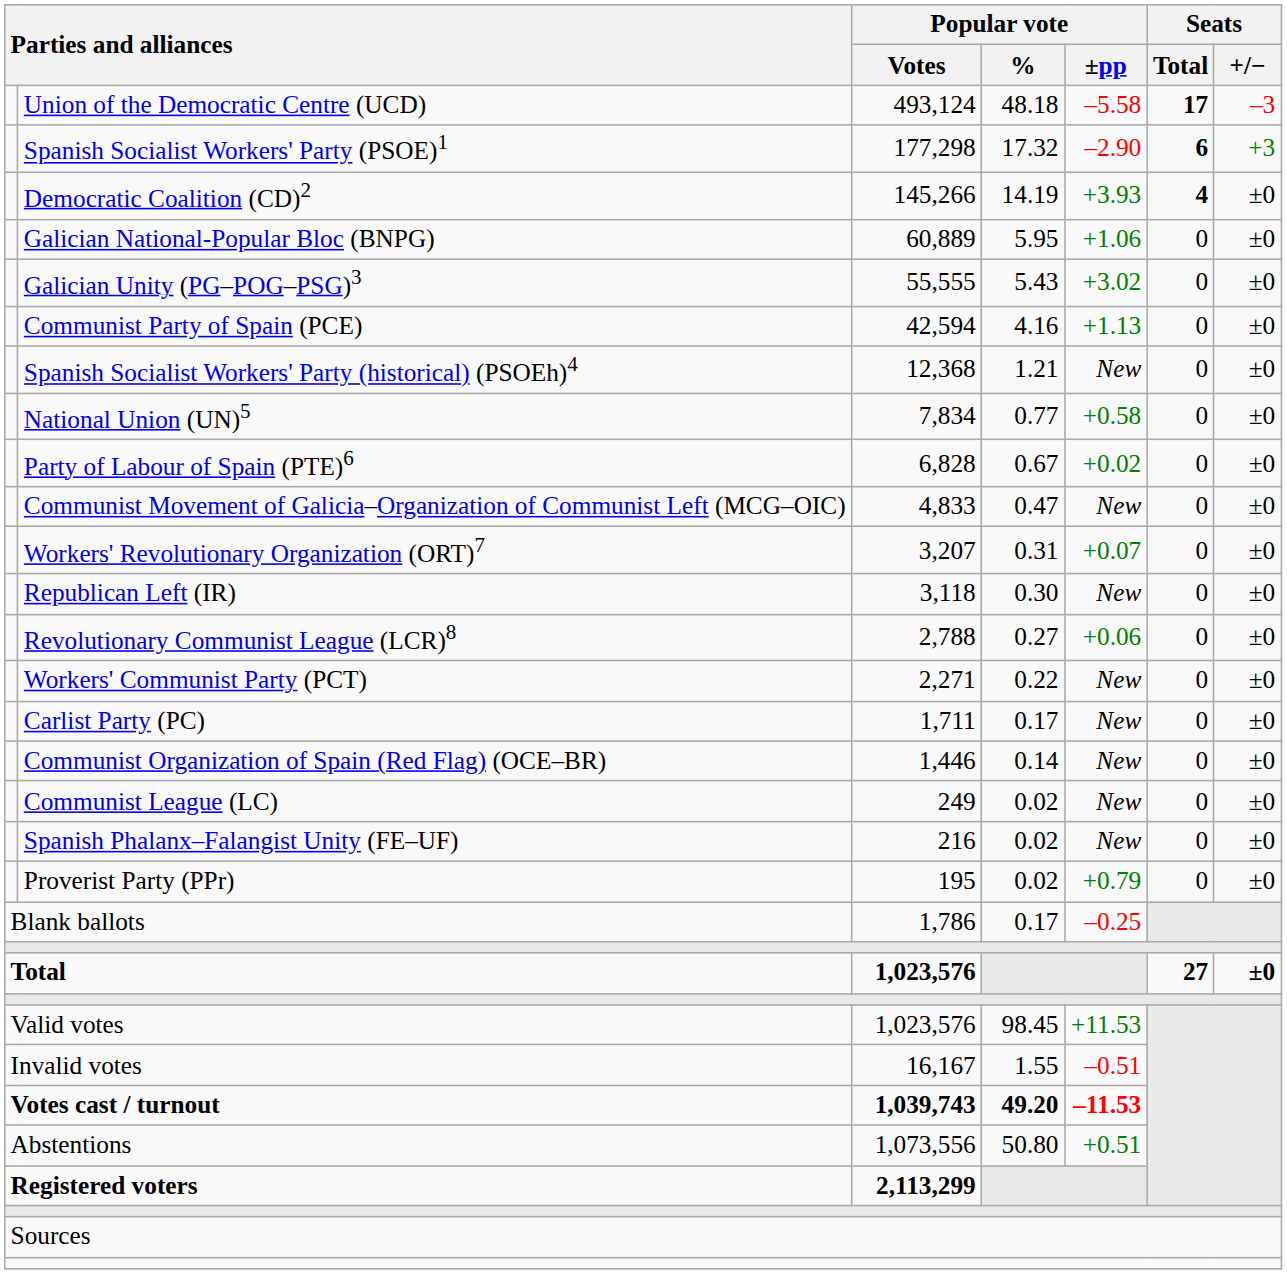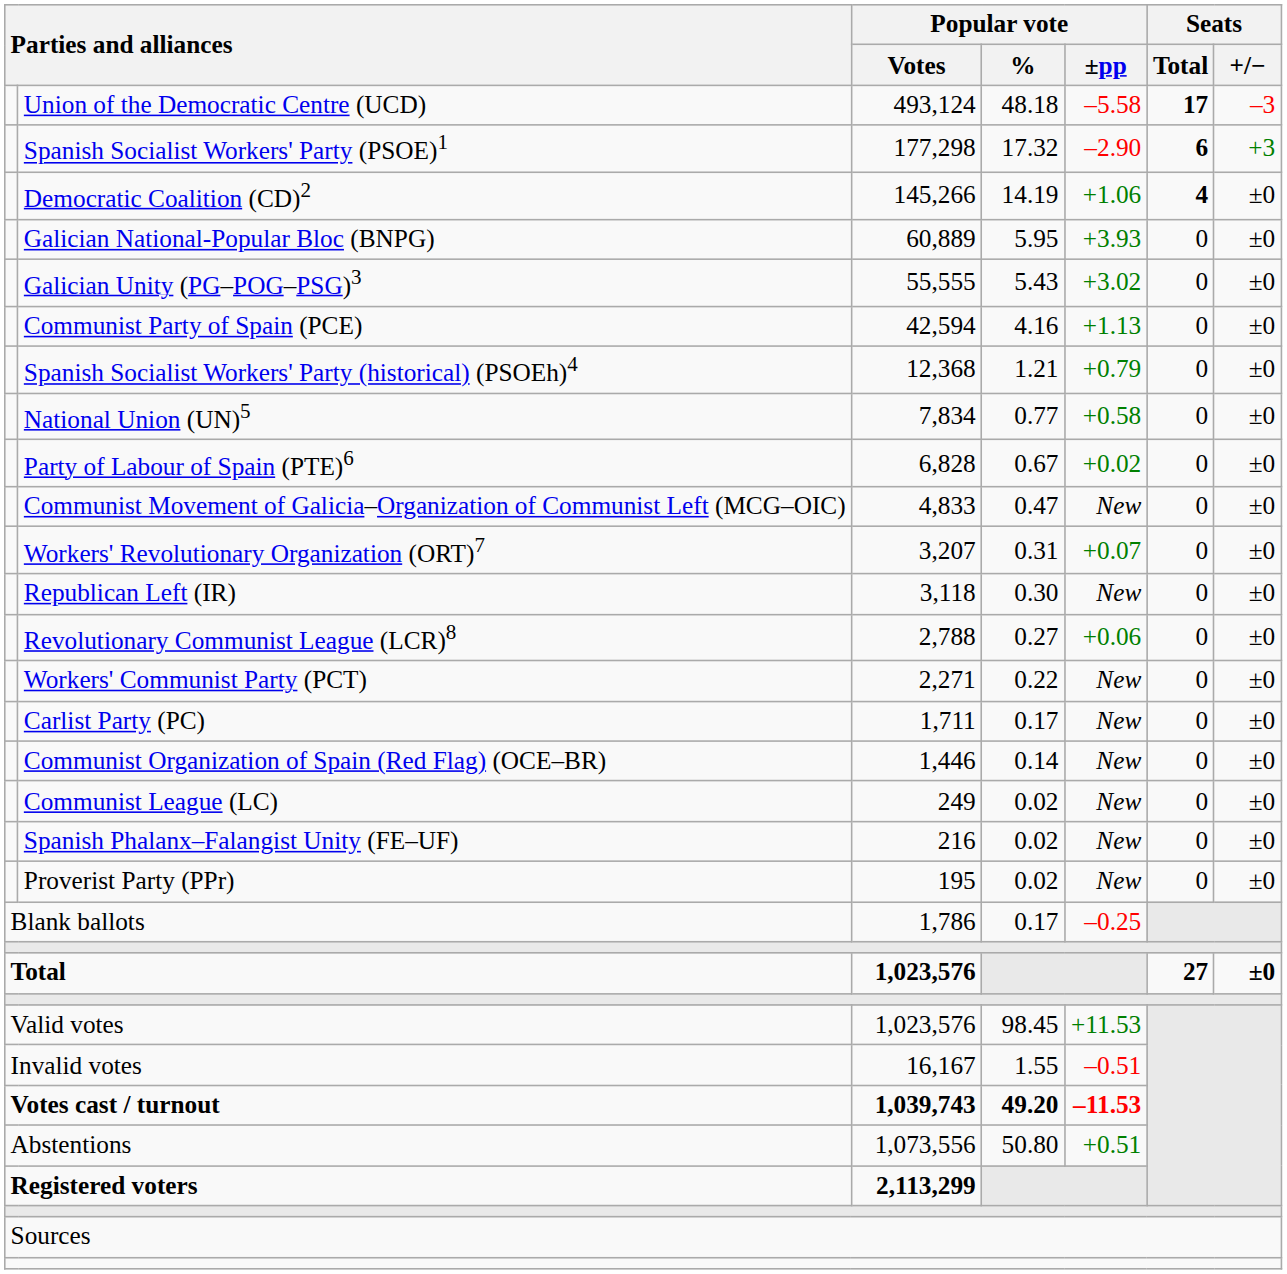(1112, 195) +3.93 -> (1112, 195) +1.06
(1112, 238) +1.06 -> (1112, 238) +3.93
(1119, 369) New -> (1112, 369) +0.79
(1112, 881) +0.79 -> (1119, 881) New
